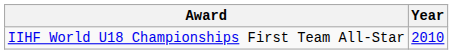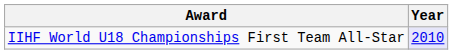(428, 38) no background -> (428, 38) lavender background
